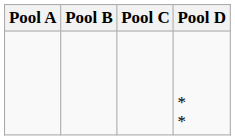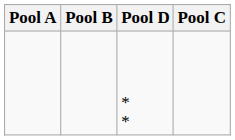columns swapped: (145, 17) <-> (202, 17)
